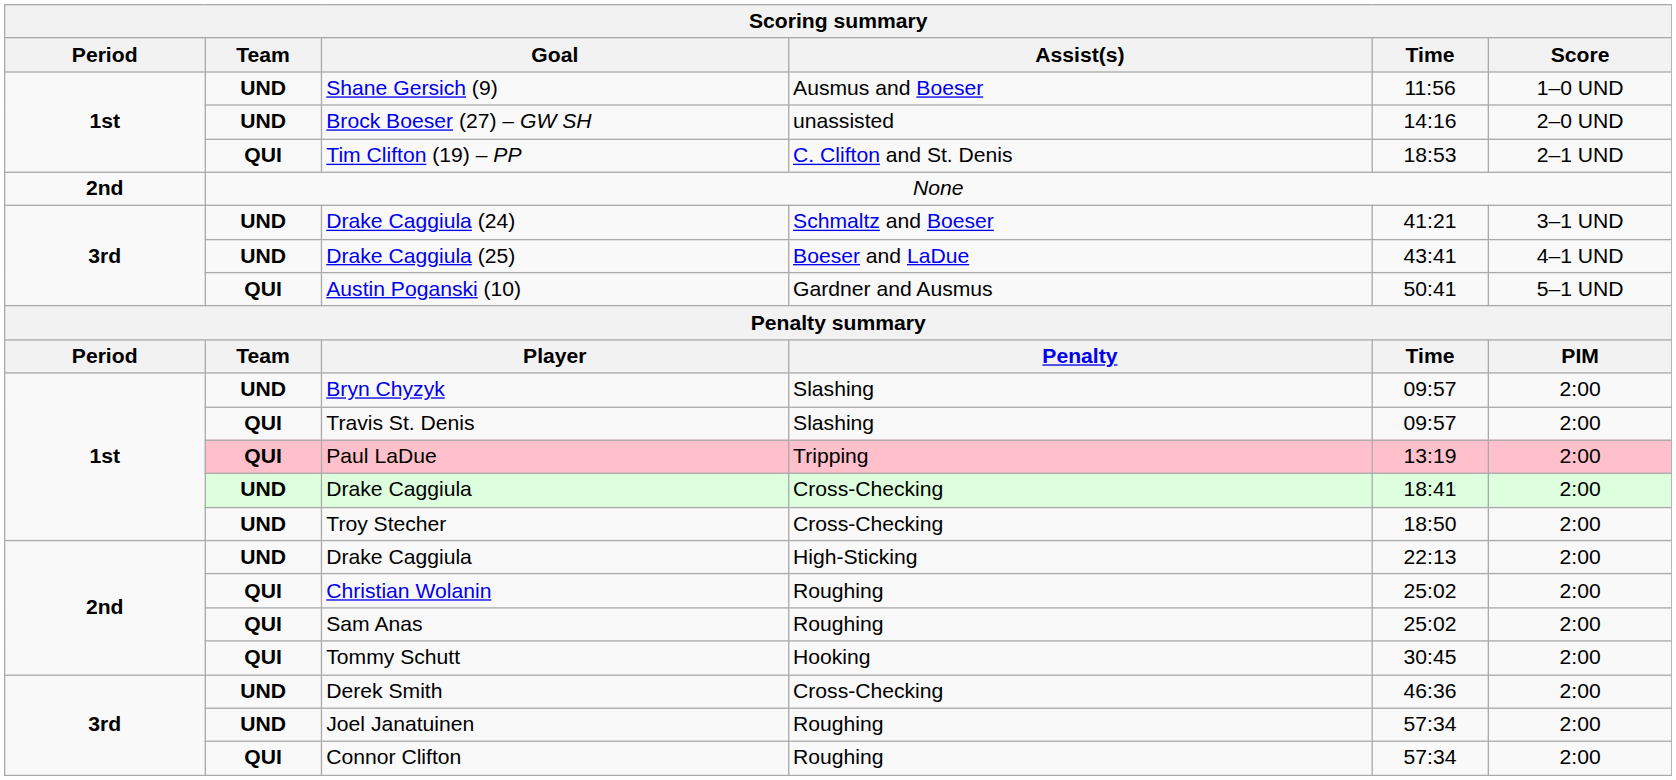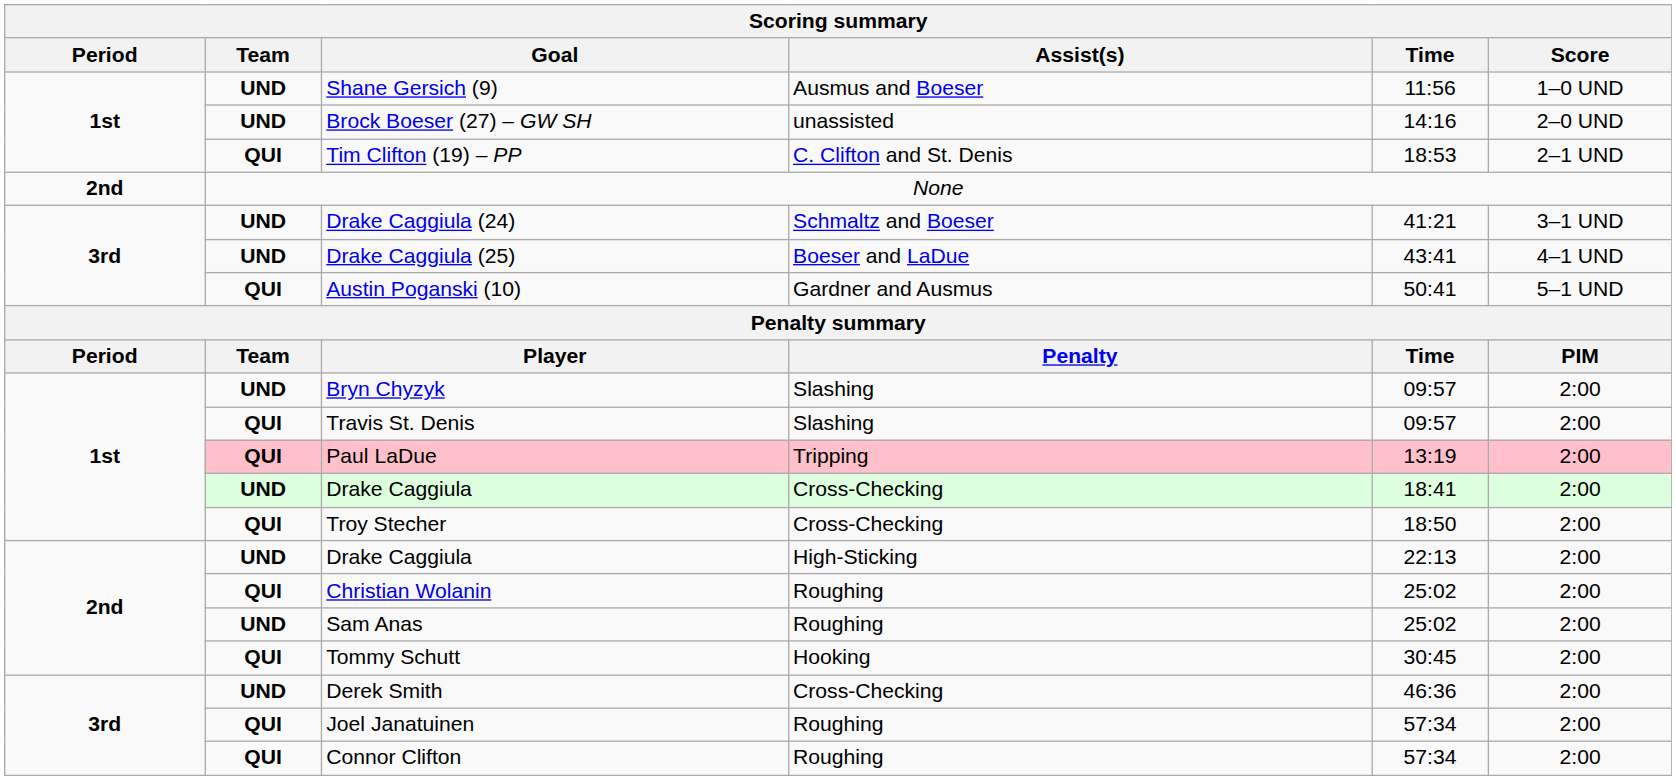(263, 523) UND -> (263, 523) QUI
(263, 624) QUI -> (263, 624) UND
(263, 724) UND -> (263, 724) QUI
